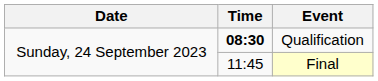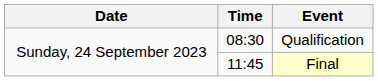(245, 40) bold -> (245, 40) normal
